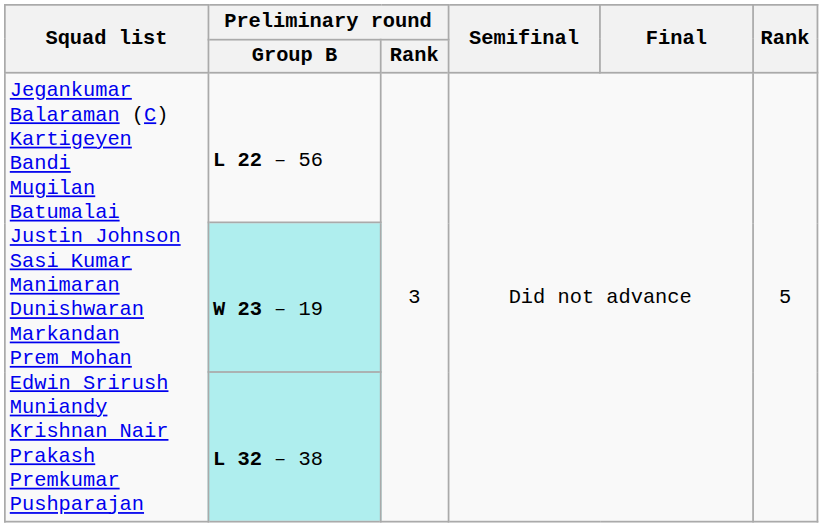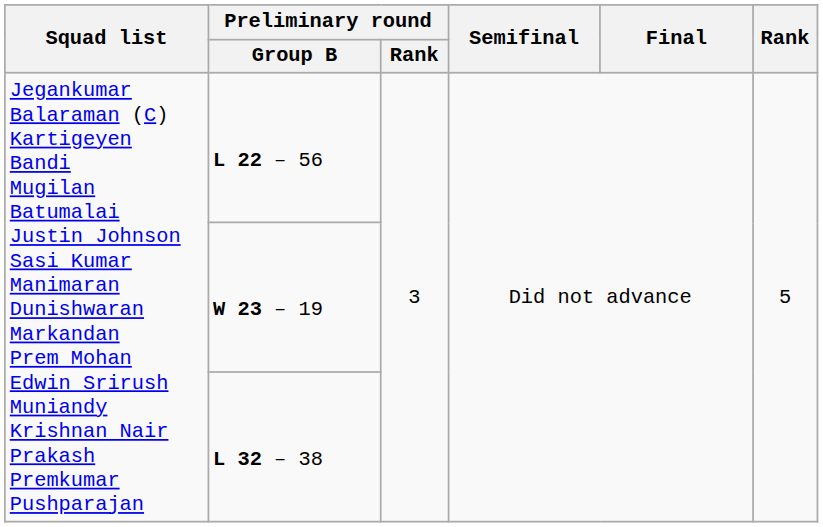(268, 309) paleturquoise background -> (268, 309) no background
(268, 459) paleturquoise background -> (268, 459) no background
